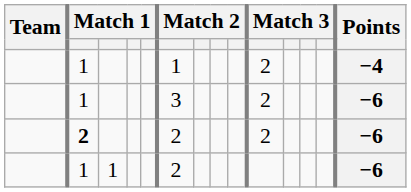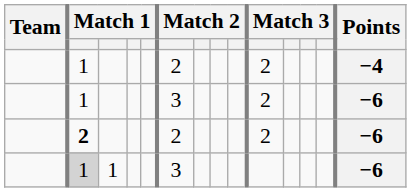(176, 66) 1 -> (176, 66) 2
(83, 169) no background -> (83, 169) lightgrey background
(176, 169) 2 -> (176, 169) 3
